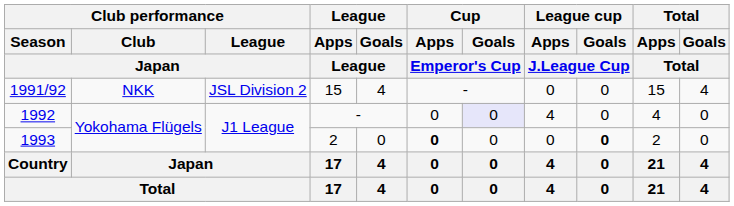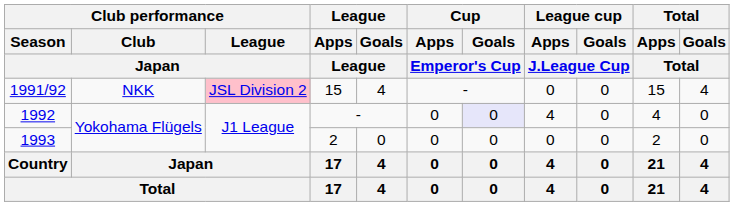(258, 90) no background -> (258, 90) pink background
(435, 139) bold -> (435, 139) normal
(605, 139) bold -> (605, 139) normal
